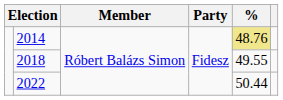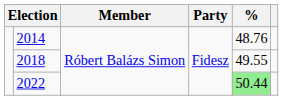(251, 38) khaki background -> (251, 38) no background
(251, 83) no background -> (251, 83) lightgreen background
